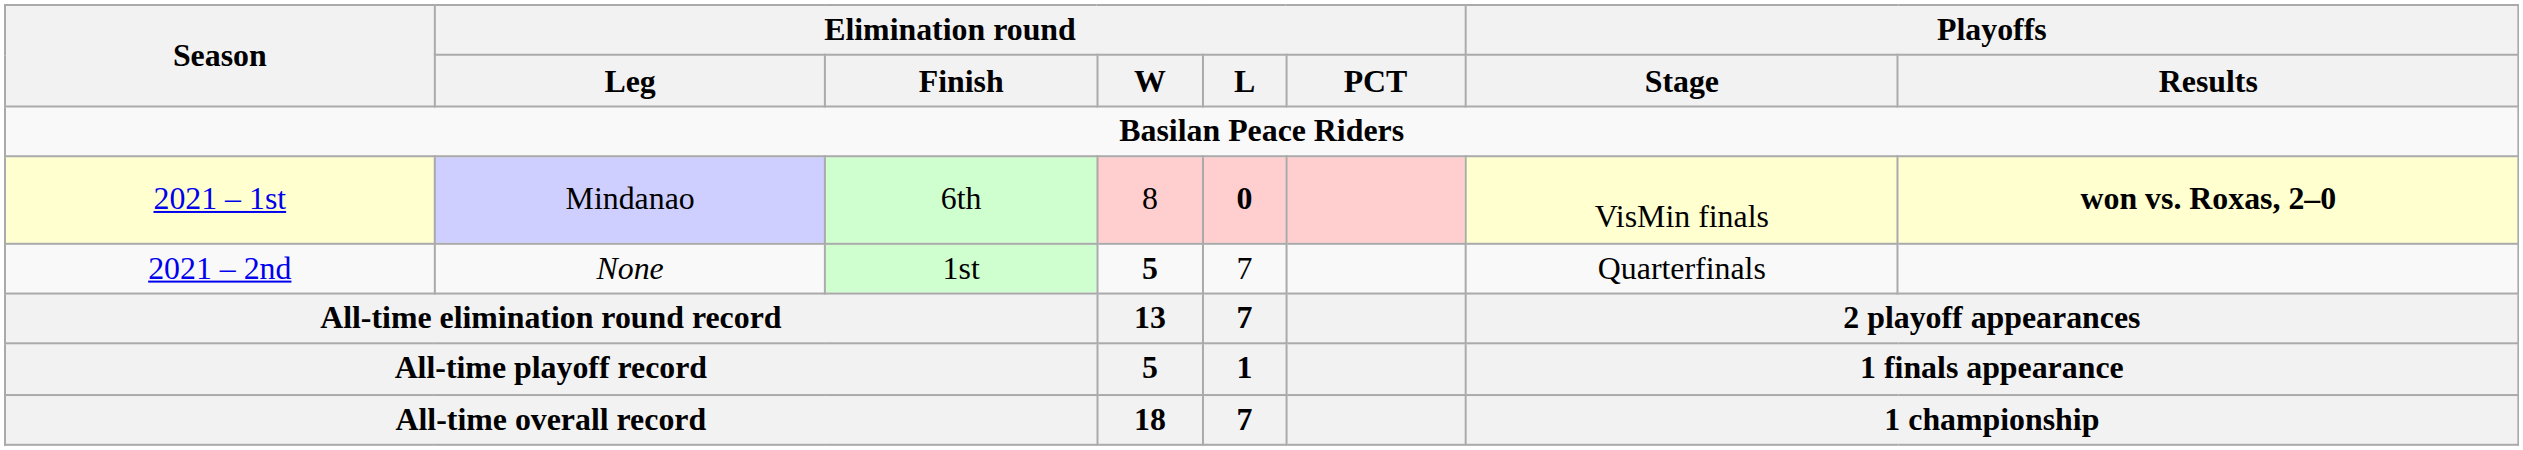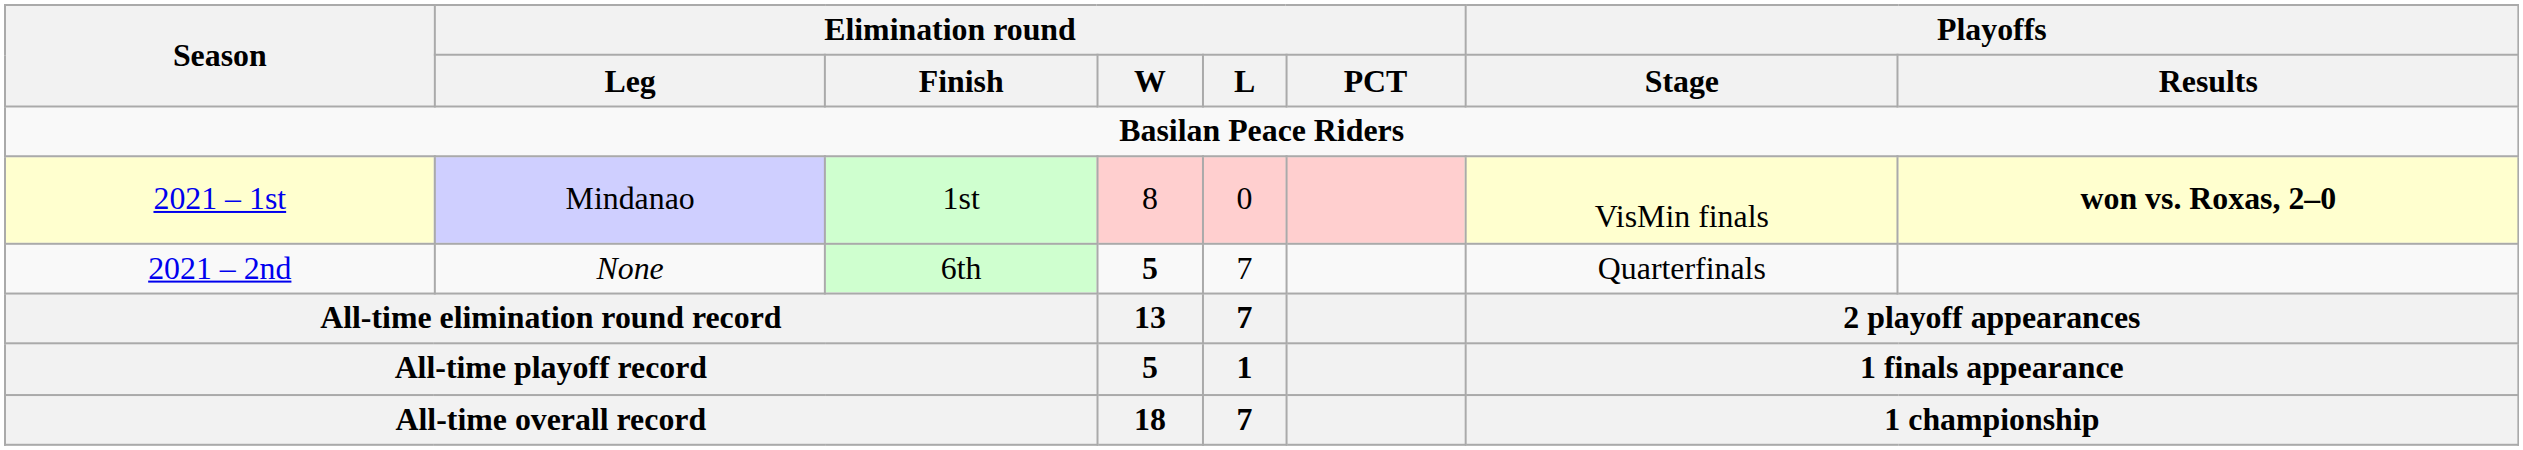(961, 199) 6th -> (961, 199) 1st
(1245, 199) bold -> (1245, 199) normal
(961, 267) 1st -> (961, 267) 6th
